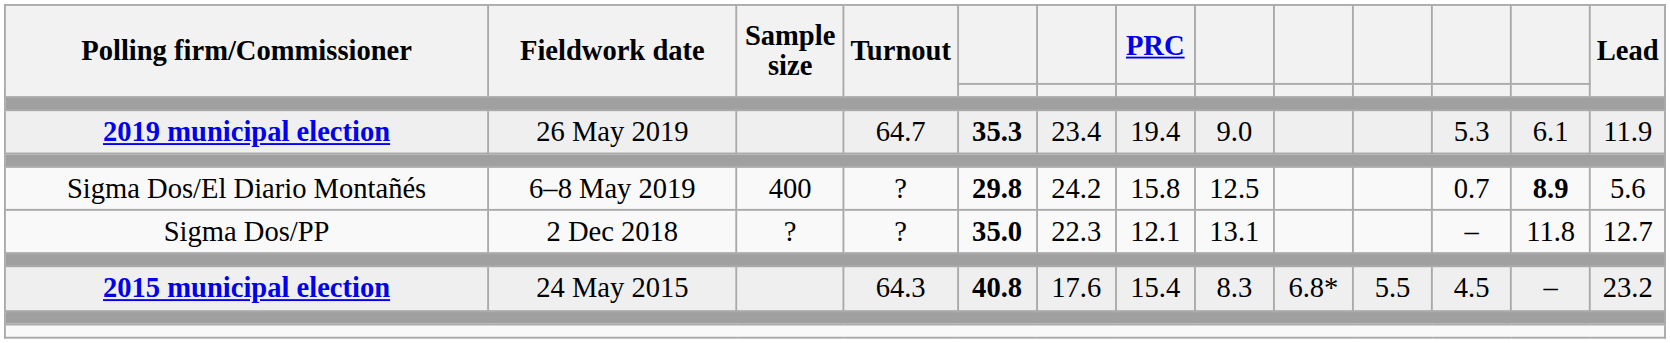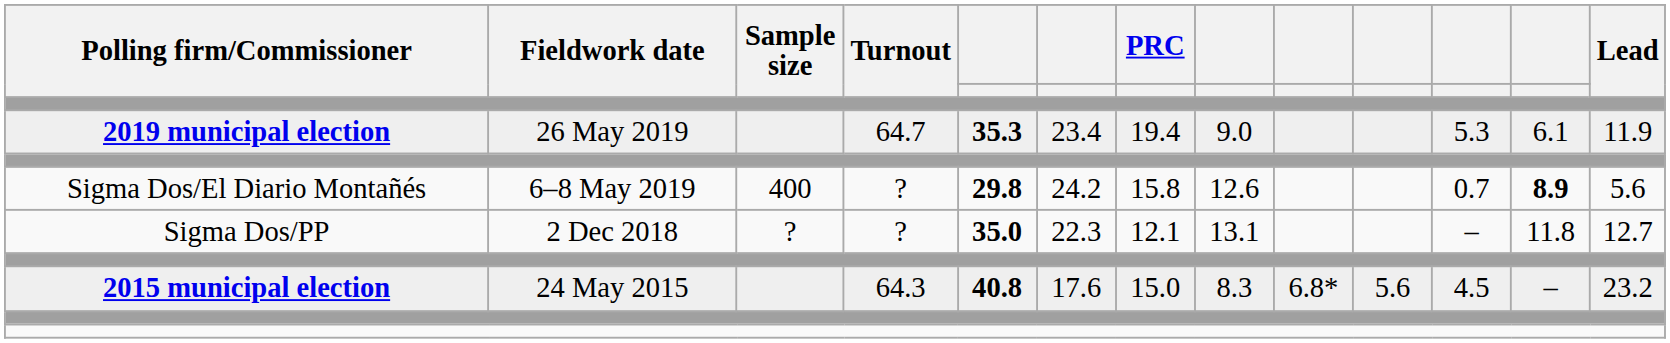(1234, 188) 12.5 -> (1234, 188) 12.6
(1155, 288) 15.4 -> (1155, 288) 15.0
(1392, 288) 5.5 -> (1392, 288) 5.6
